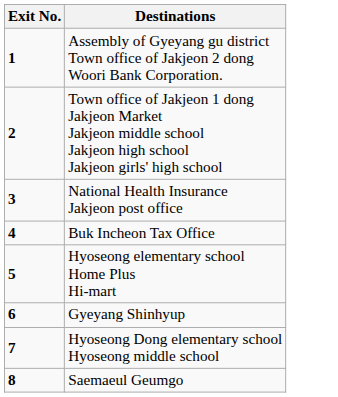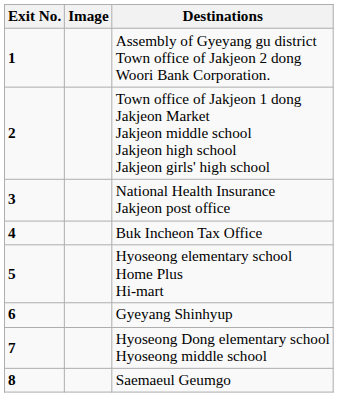+ column: (88, 16)
